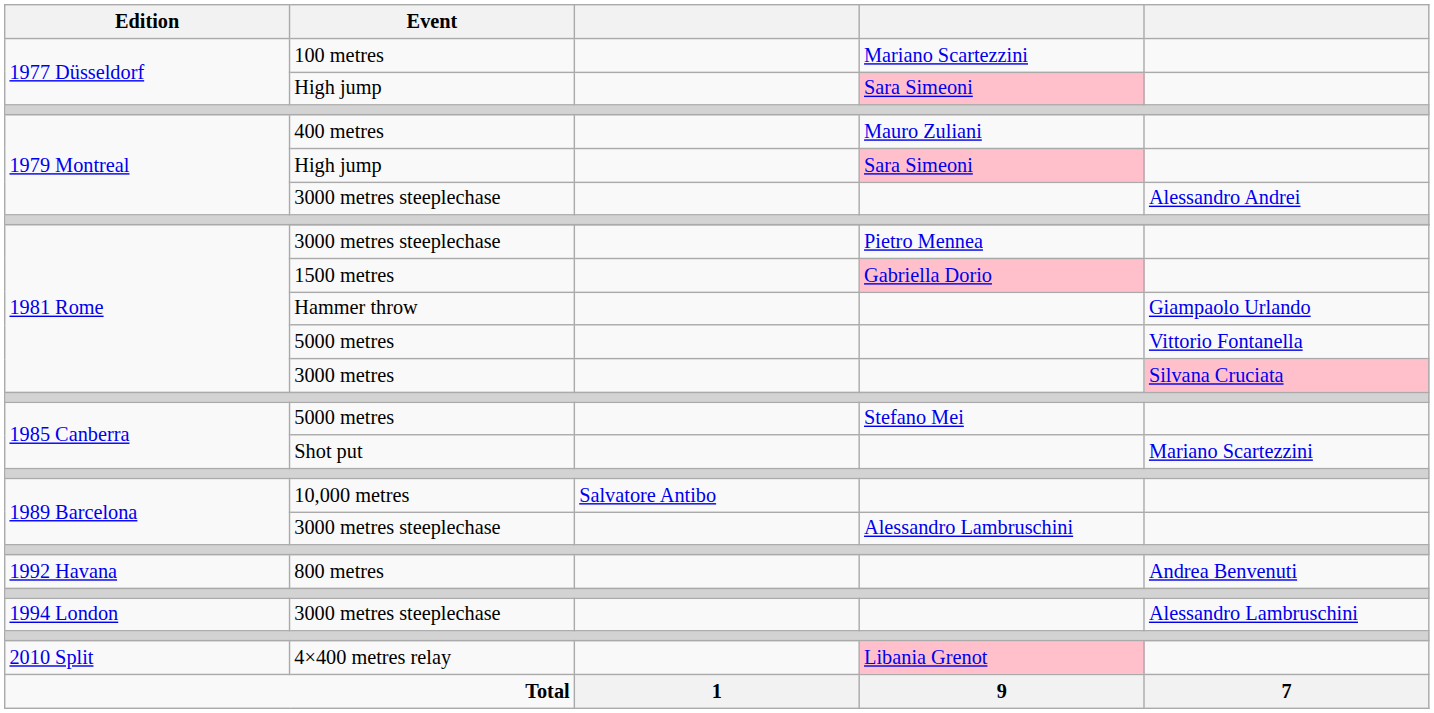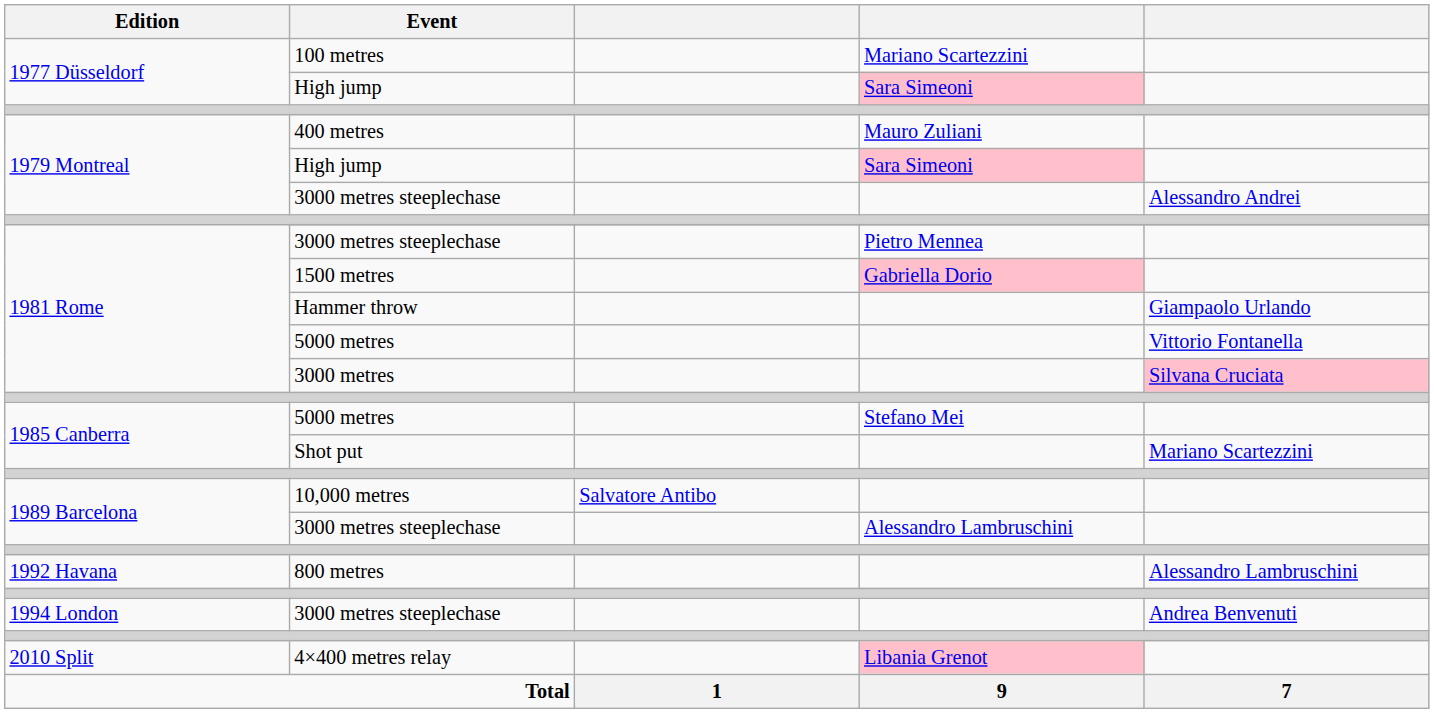(1223, 571) Andrea Benvenuti -> (1253, 571) Alessandro Lambruschini
(1253, 614) Alessandro Lambruschini -> (1223, 614) Andrea Benvenuti
